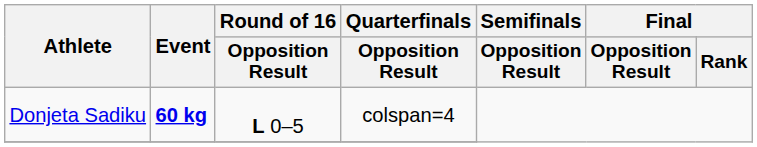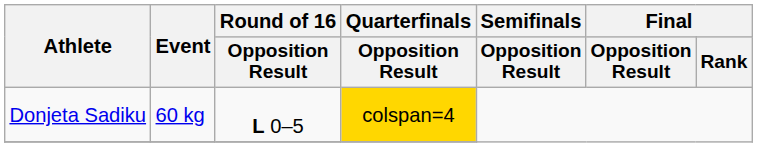(181, 115) bold -> (180, 115) normal
(408, 115) no background -> (408, 115) gold background
